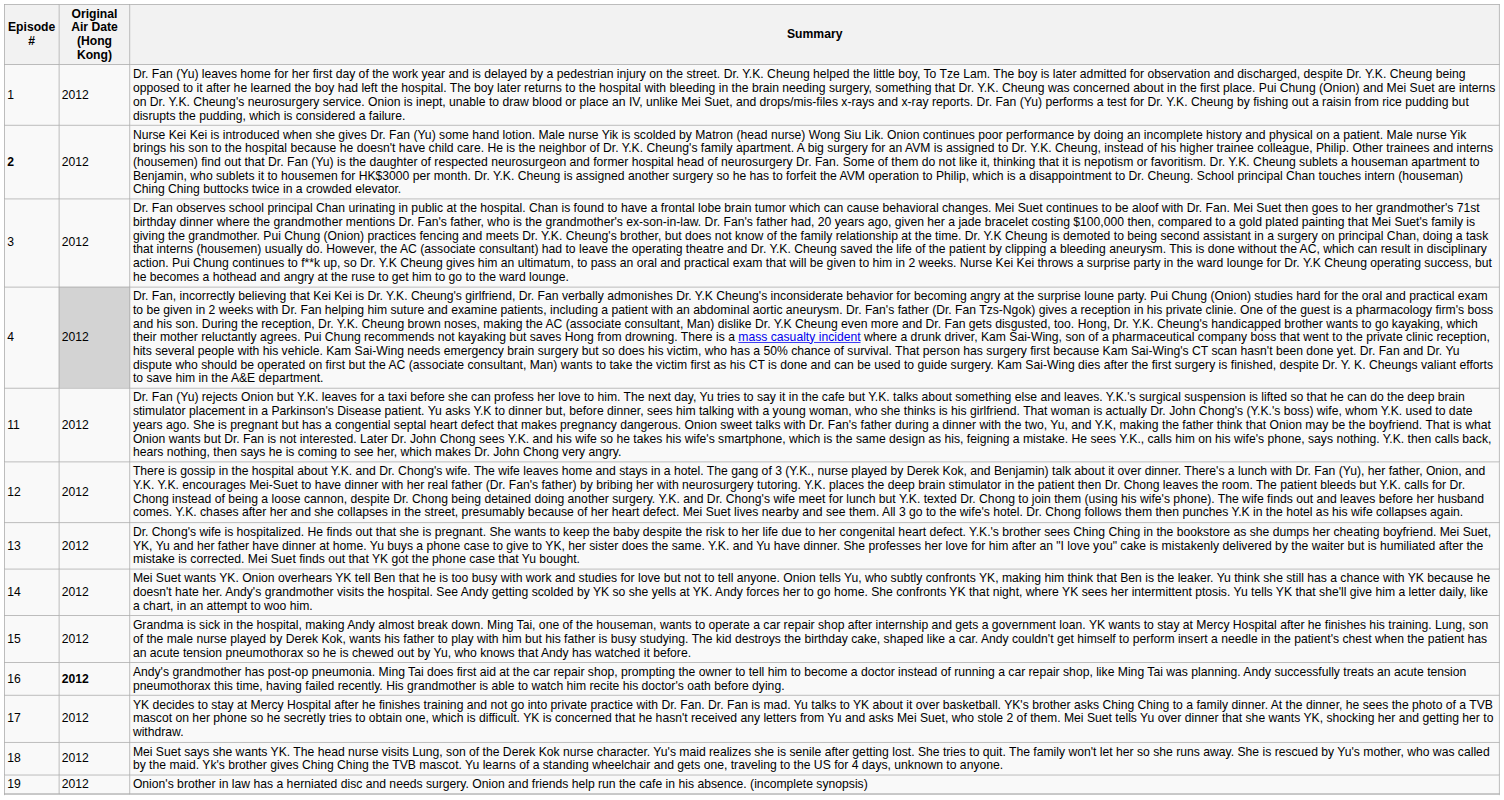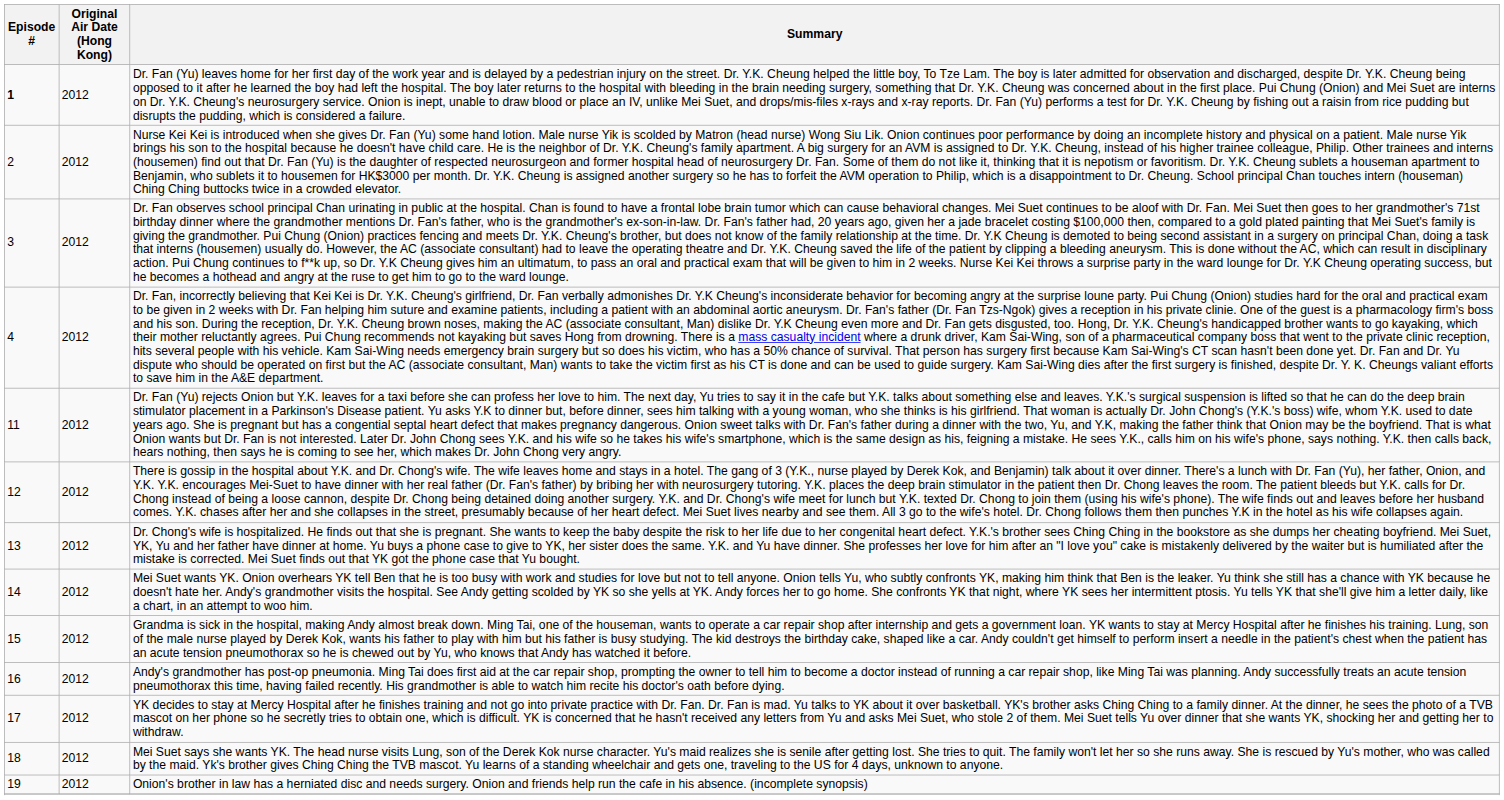(11, 94) normal -> (11, 94) bold
(11, 162) bold -> (11, 162) normal
(75, 337) lightgrey background -> (75, 337) no background
(75, 678) bold -> (75, 678) normal
